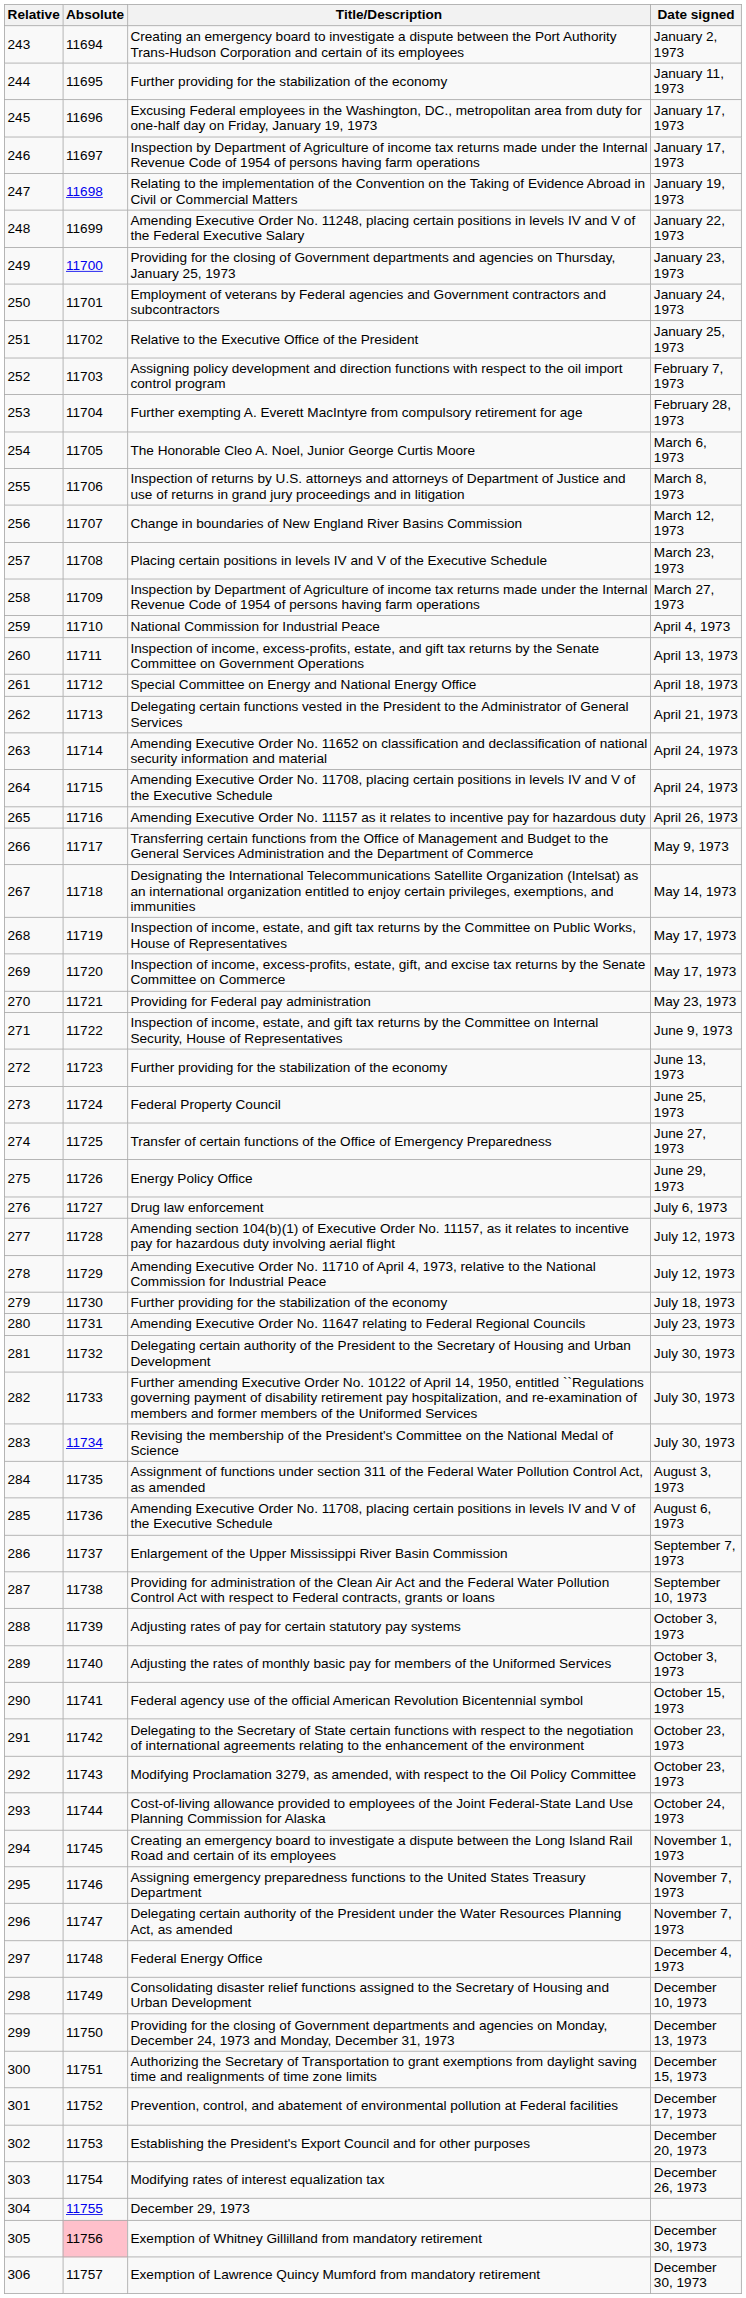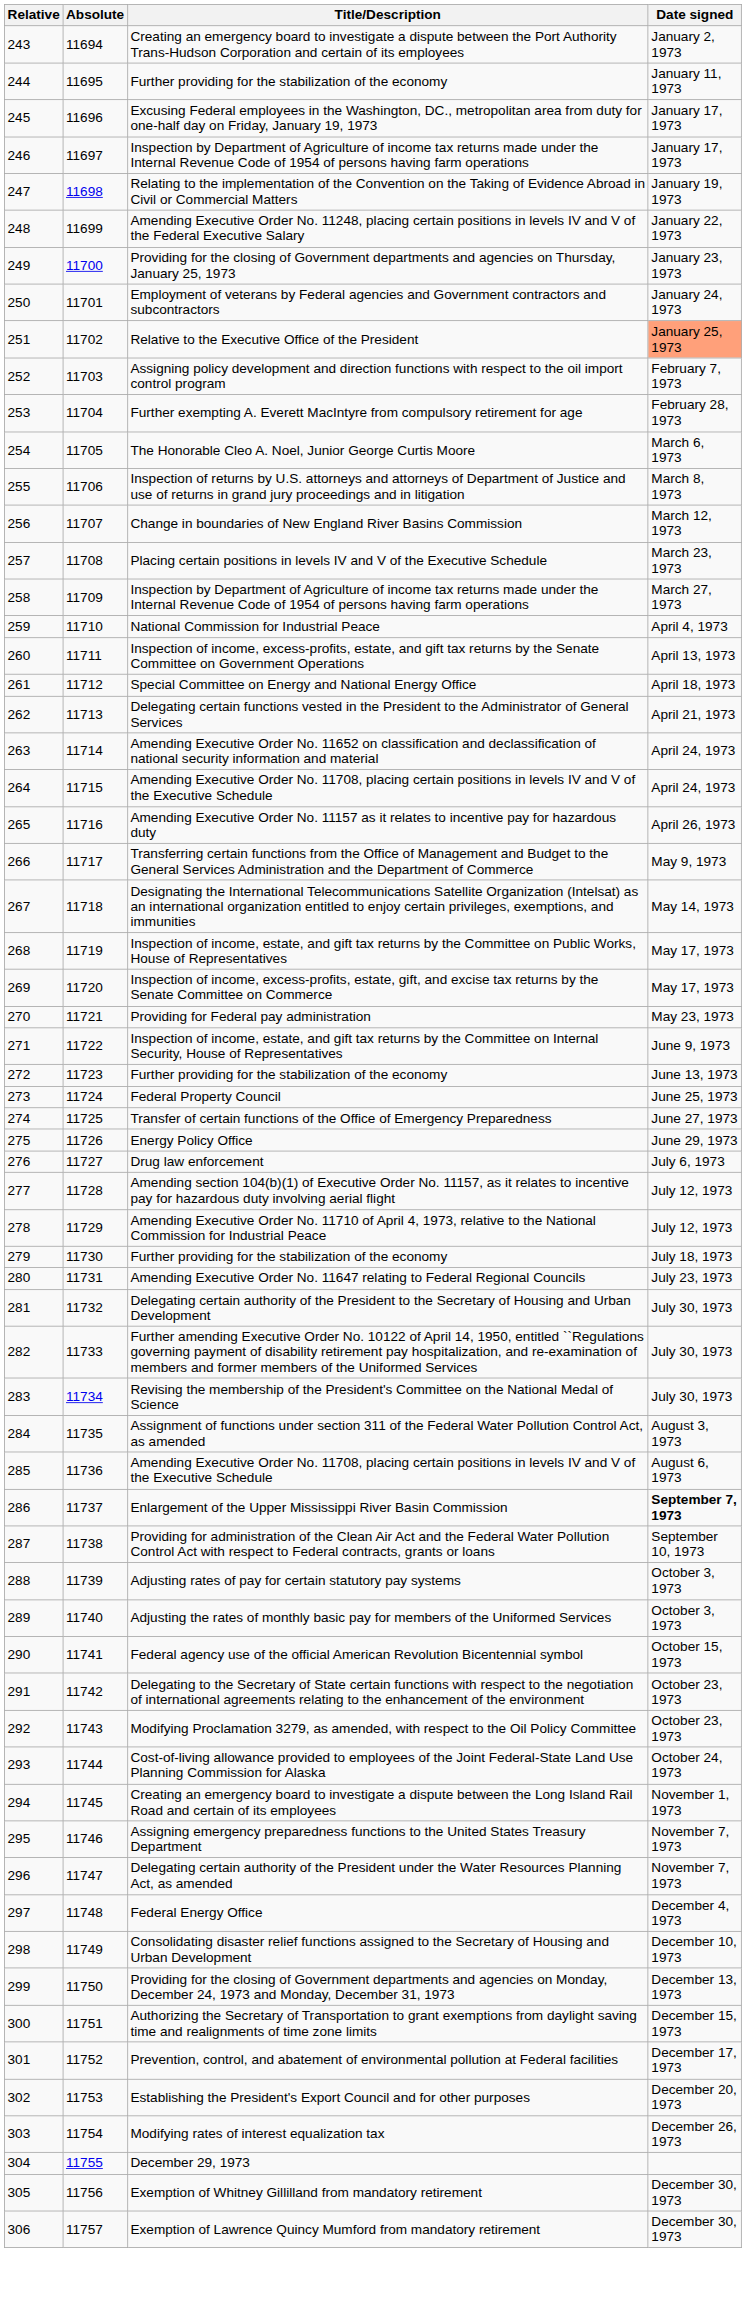(689, 339) no background -> (687, 339) lightsalmon background
(695, 1553) normal -> (694, 1507) bold
(84, 2238) pink background -> (84, 2192) no background
